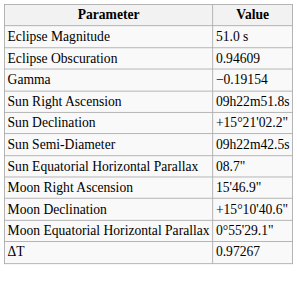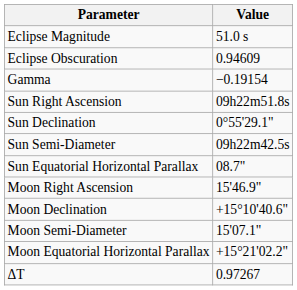(252, 123) +15°21'02.2" -> (245, 123) 0°55'29.1"
+ row: (67, 230)
(245, 230) 0°55'29.1" -> (252, 252) +15°21'02.2"
